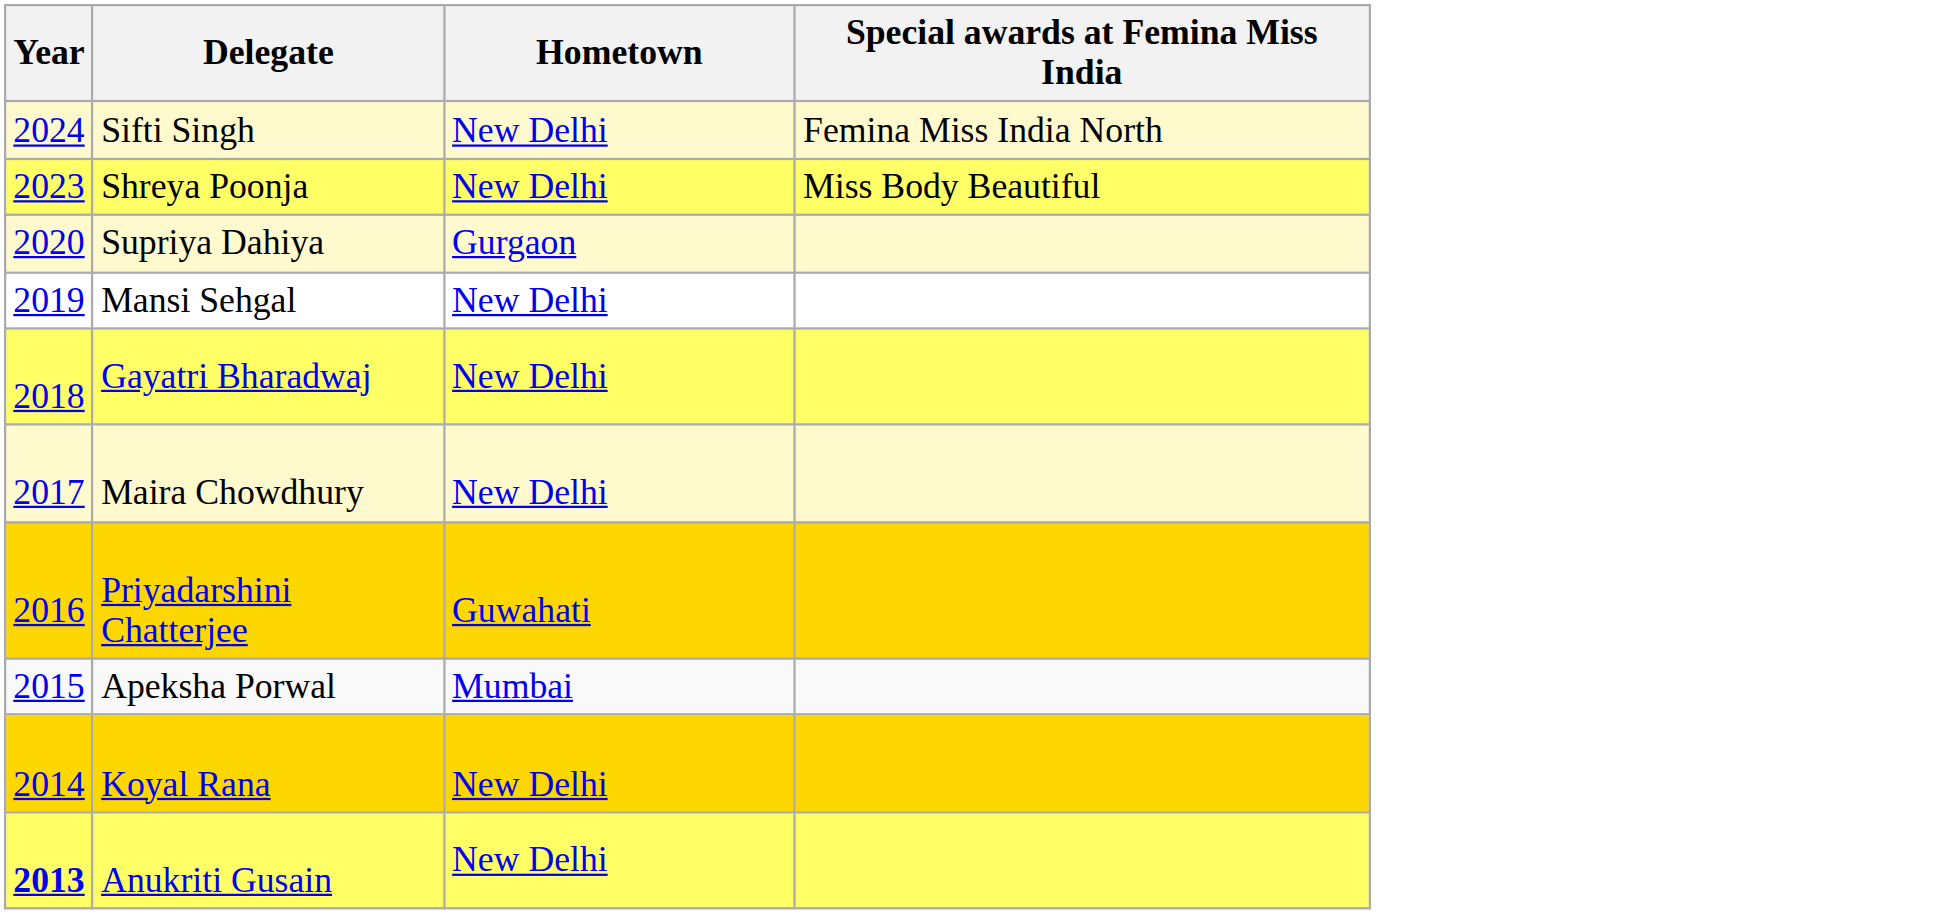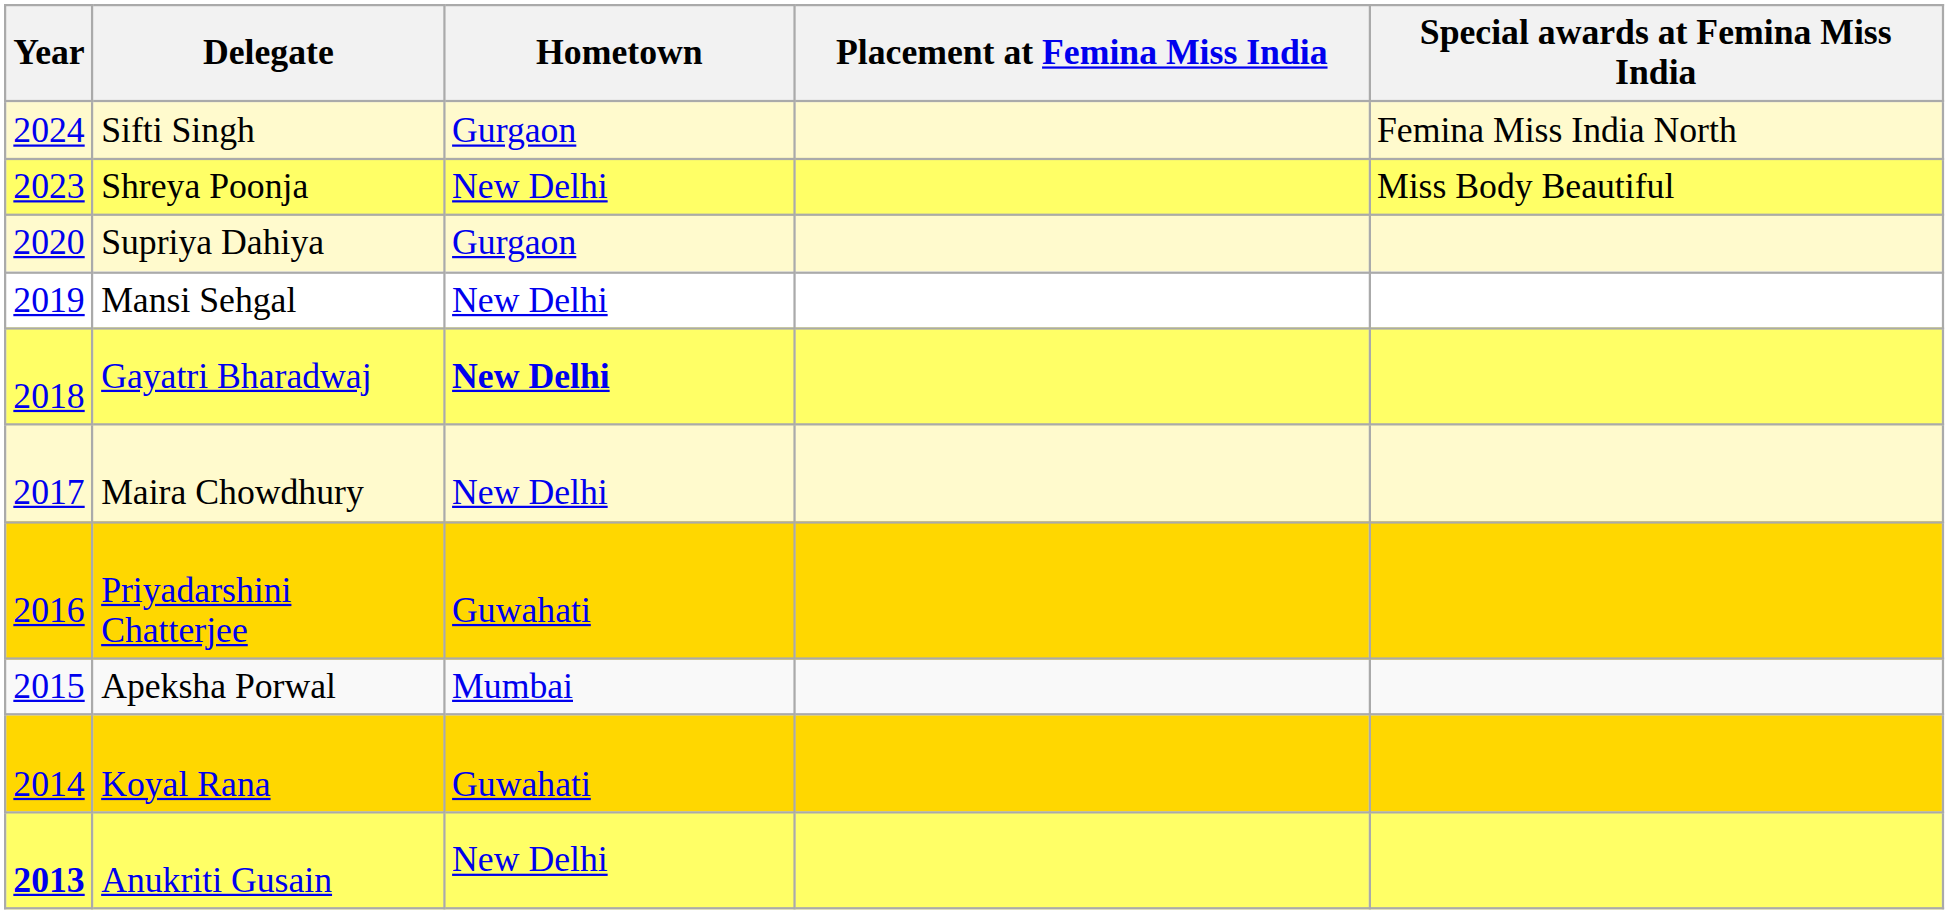+ column: (1082, 52)
(530, 129) New Delhi -> (514, 129) Gurgaon
(530, 375) normal -> (531, 375) bold
(530, 782) New Delhi -> (521, 782) Guwahati
